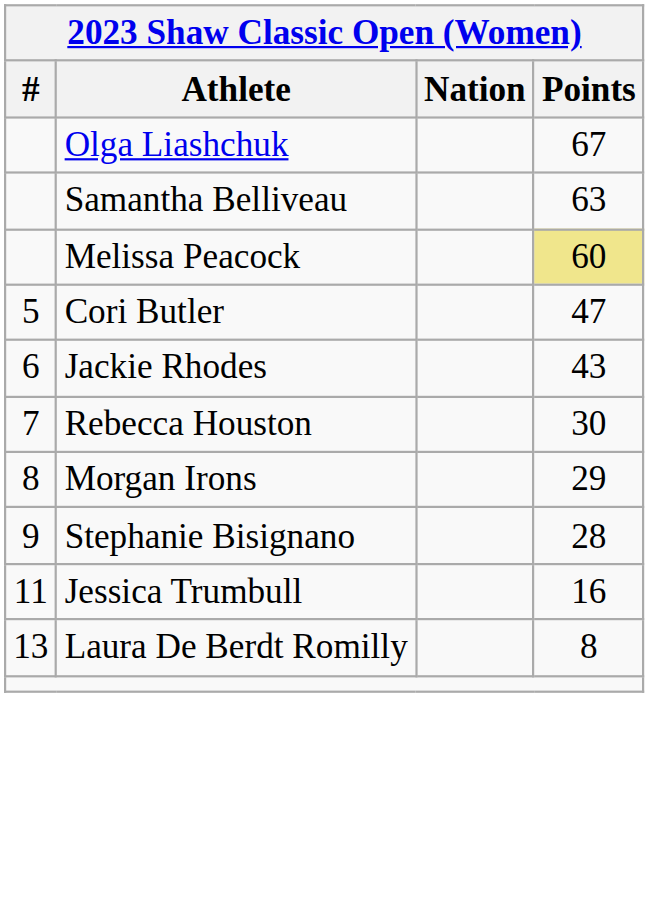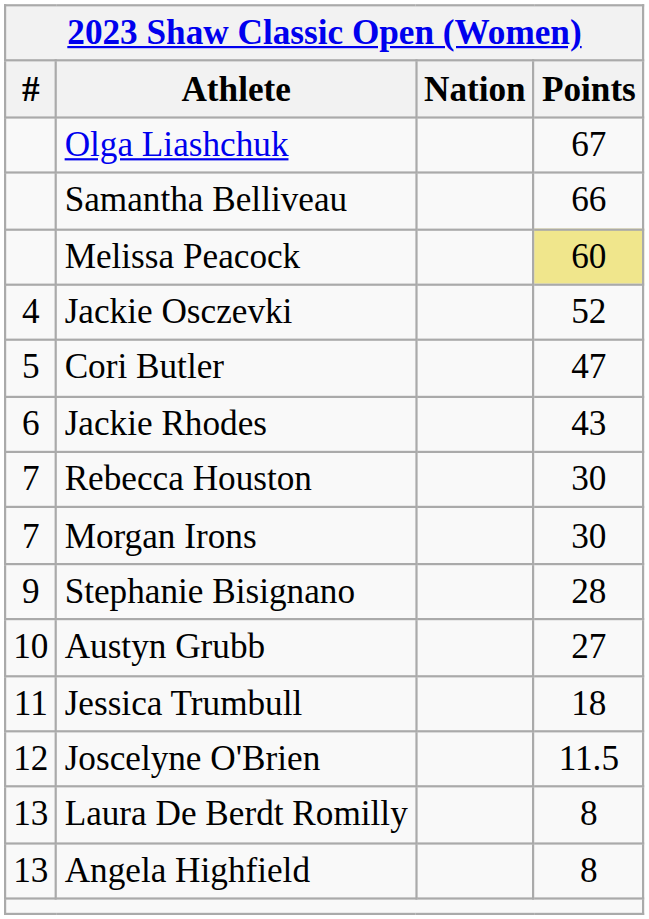(589, 200) 63 -> (589, 200) 66
+ row: (179, 311)
(31, 479) 8 -> (31, 535) 7
(589, 479) 29 -> (589, 535) 30
+ row: (165, 646)
(589, 590) 16 -> (589, 702) 18
+ row: (192, 758)
+ row: (187, 869)
